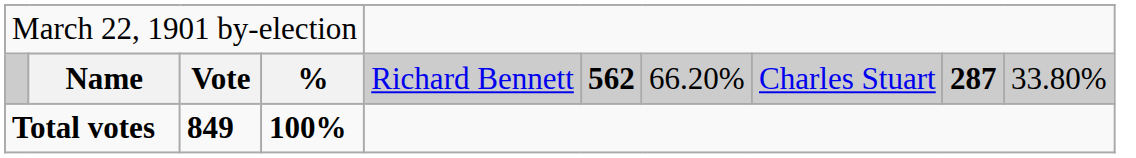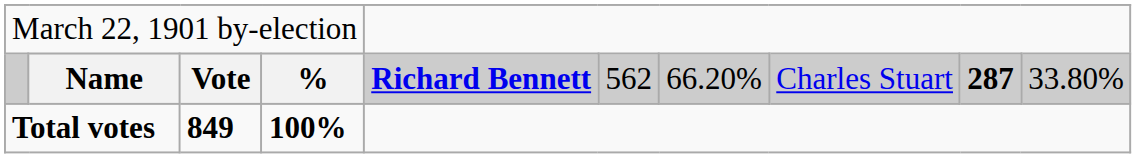(473, 78) normal -> (481, 78) bold
(611, 78) bold -> (629, 78) normal
